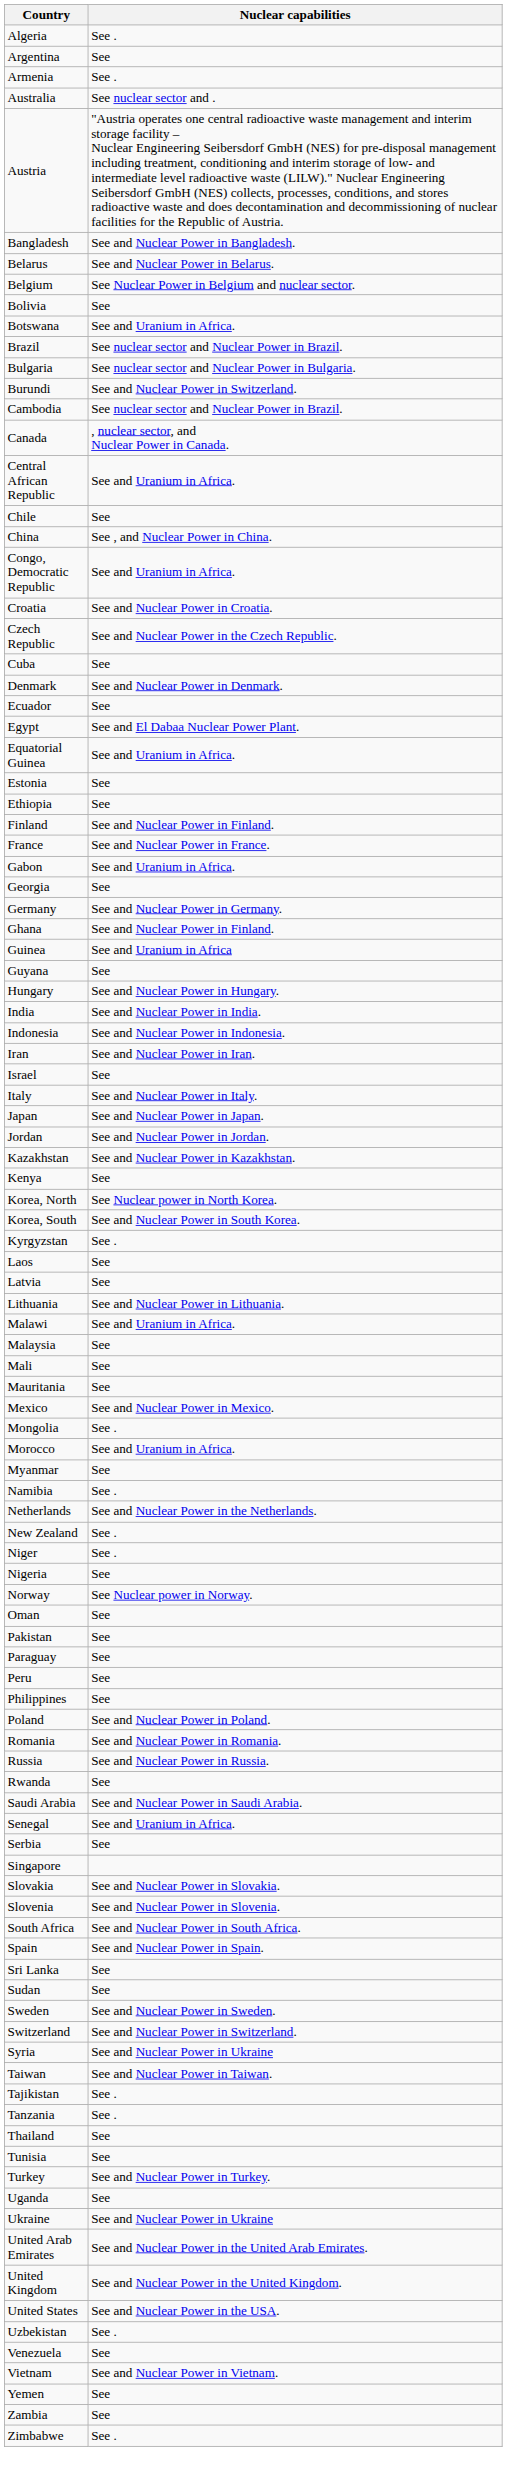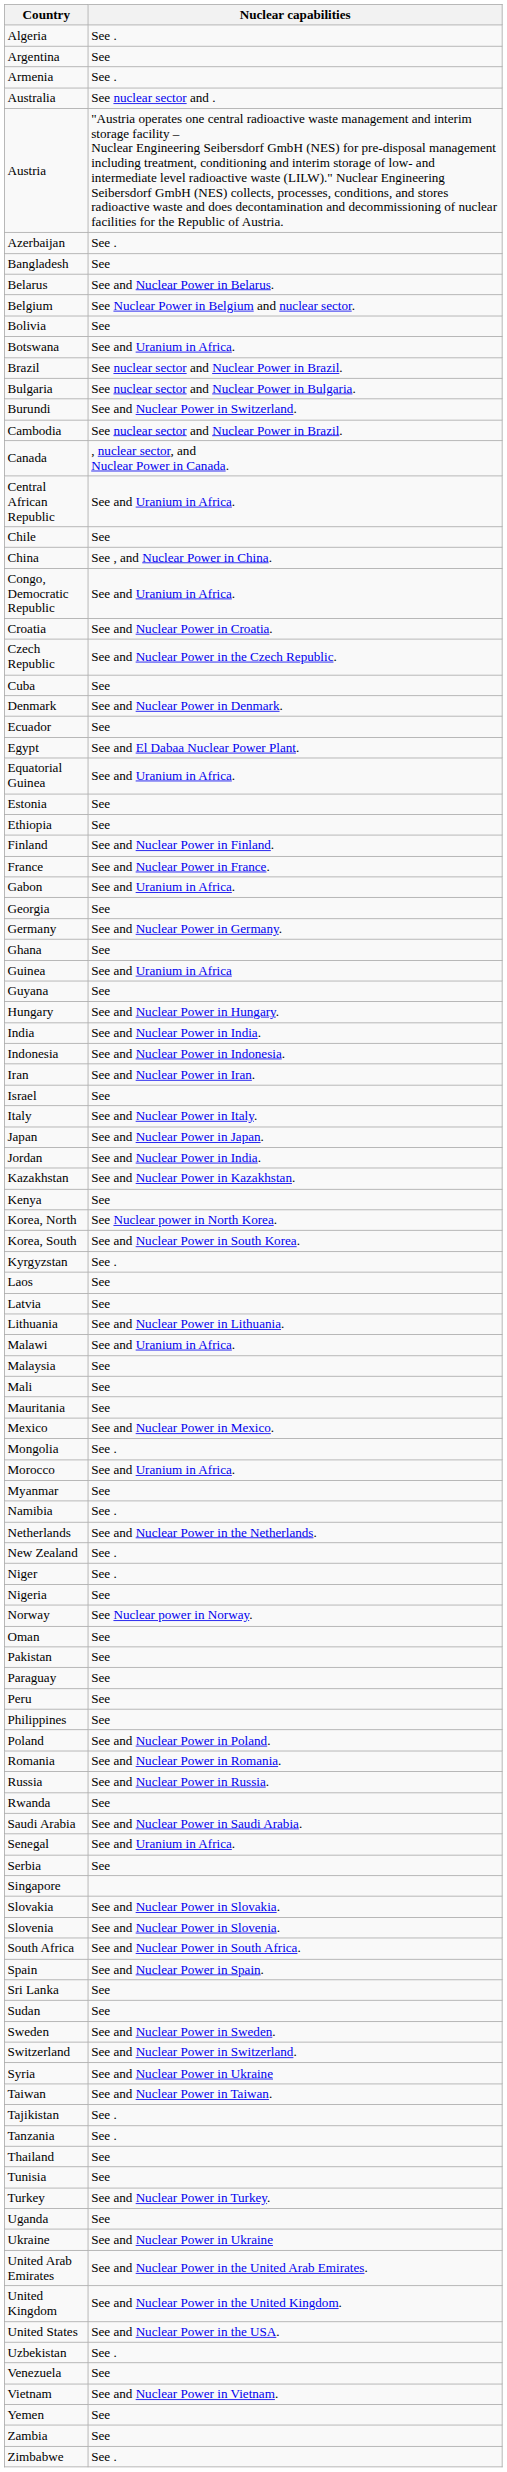+ row: (36, 243)
(193, 243) See and Nuclear Power in Bangladesh. -> (101, 263) See
(183, 928) See and Nuclear Power in Finland. -> (101, 949) See
(180, 1137) See and Nuclear Power in Jordan. -> (176, 1157) See and Nuclear Power in India.
